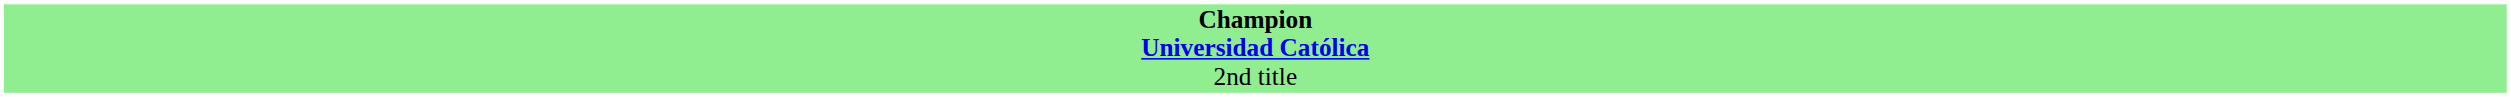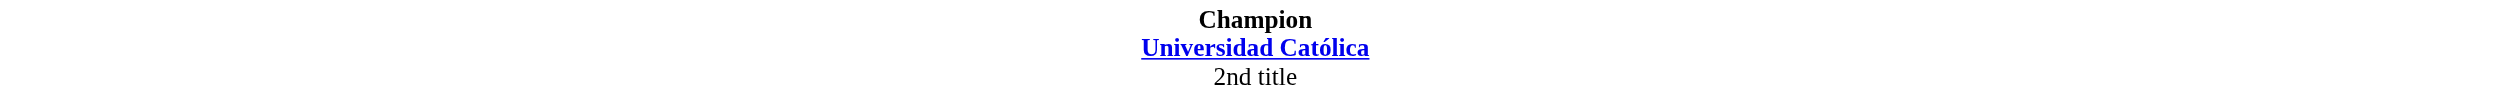(1255, 48) lightgreen background -> (1255, 48) no background
